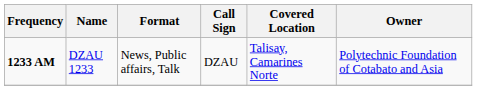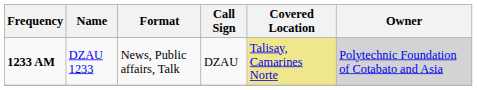(276, 61) no background -> (276, 61) khaki background
(398, 61) no background -> (398, 61) lightgrey background
